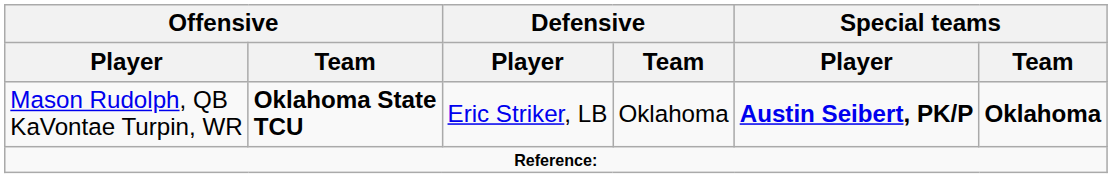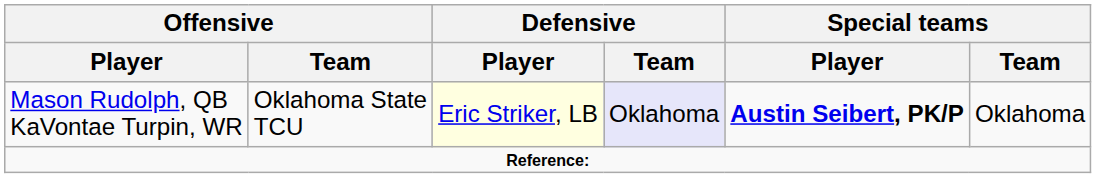(345, 113) bold -> (340, 113) normal
(527, 113) no background -> (518, 113) lightyellow background
(674, 113) no background -> (664, 113) lavender background
(1043, 113) bold -> (1030, 113) normal
